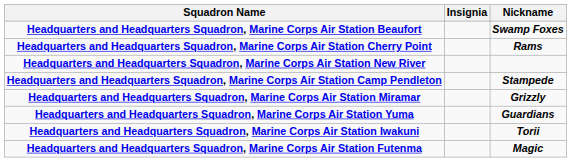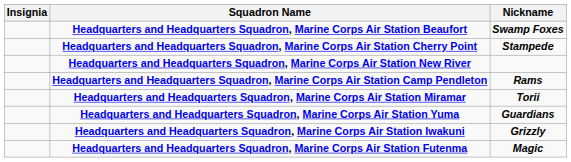columns swapped: (224, 13) <-> (467, 13)
(528, 47) Rams -> (528, 47) Stampede
(528, 81) Stampede -> (528, 81) Rams
(528, 98) Grizzly -> (528, 98) Torii
(528, 132) Torii -> (528, 132) Grizzly
